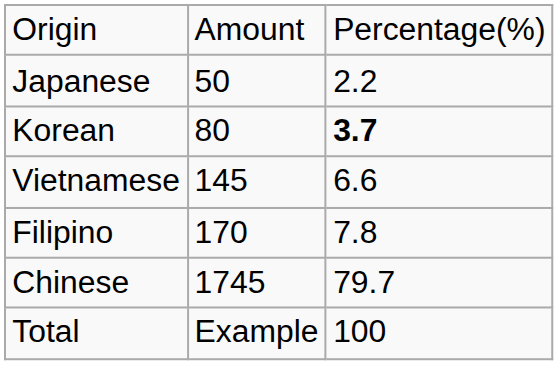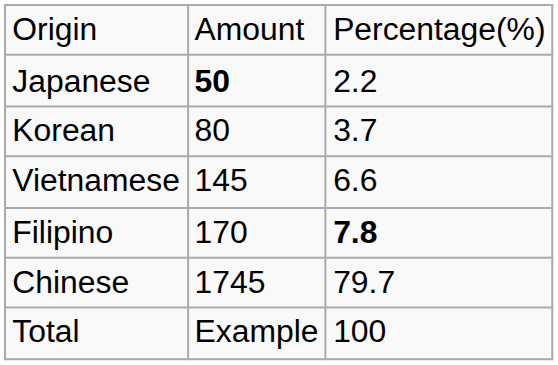(212, 80) normal -> (212, 80) bold
(355, 130) bold -> (355, 130) normal
(355, 231) normal -> (355, 231) bold
